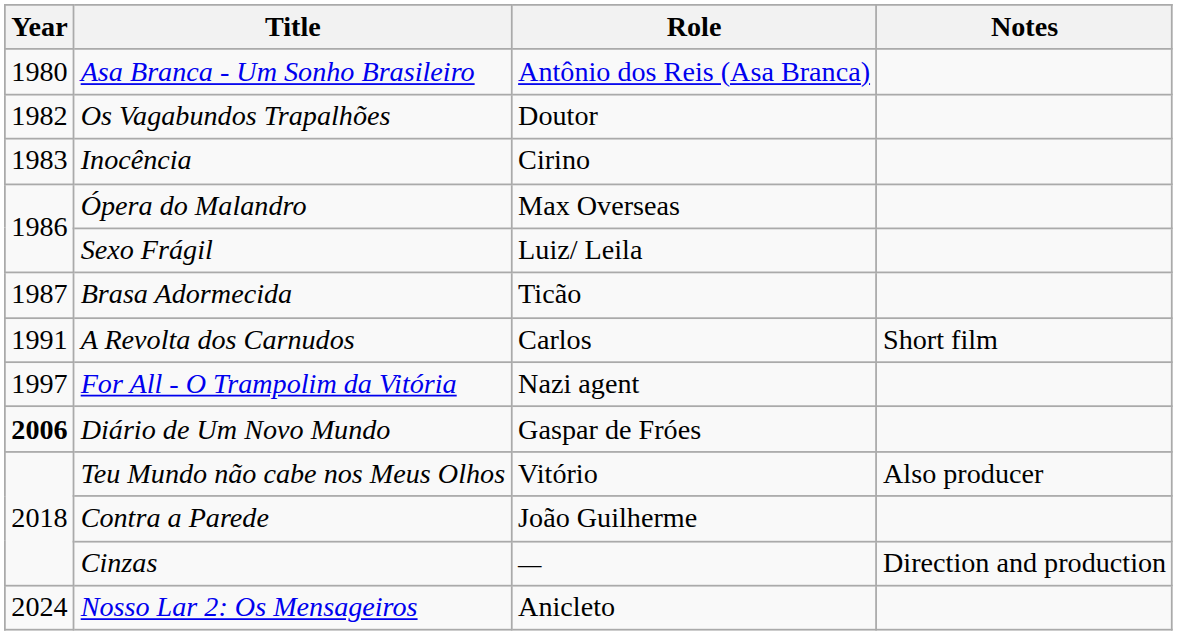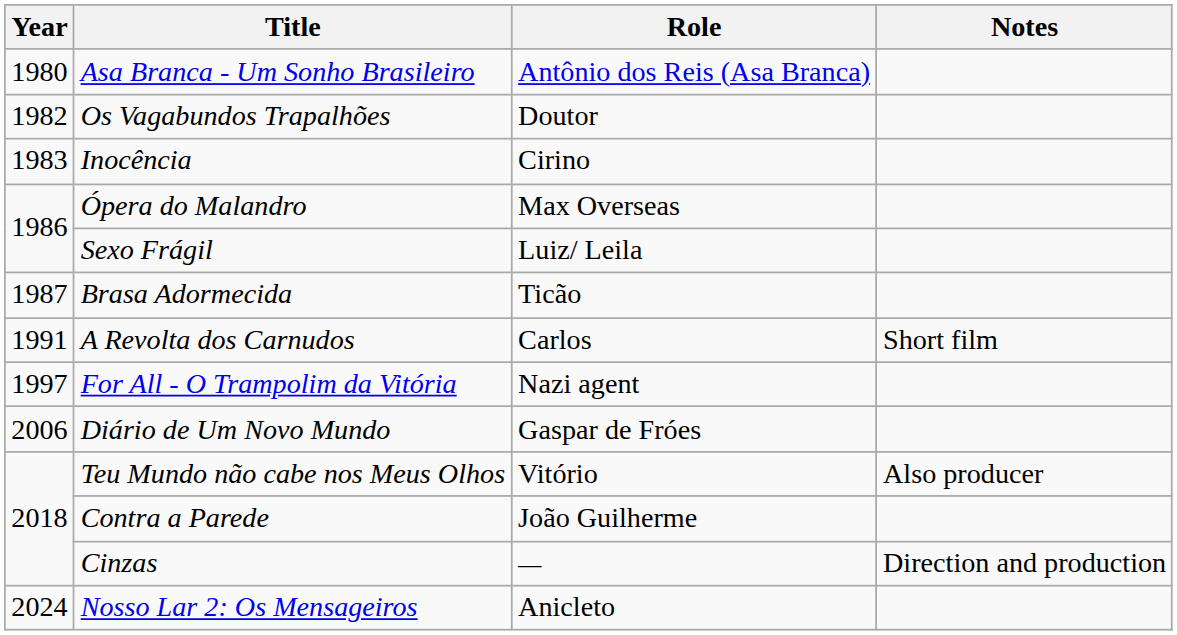(40, 428) bold -> (40, 428) normal
